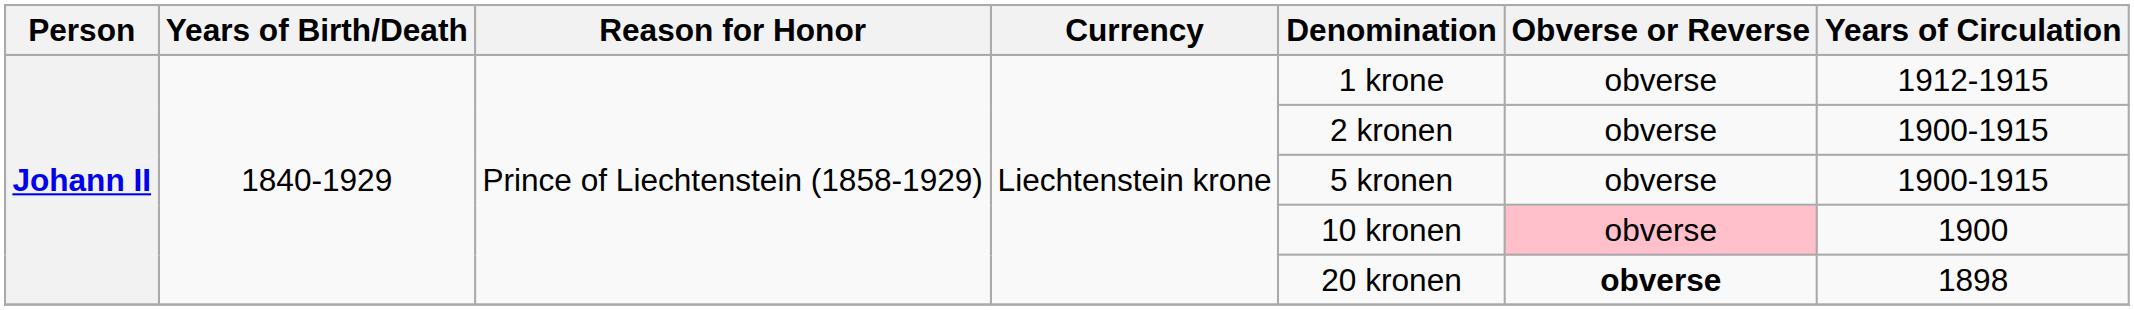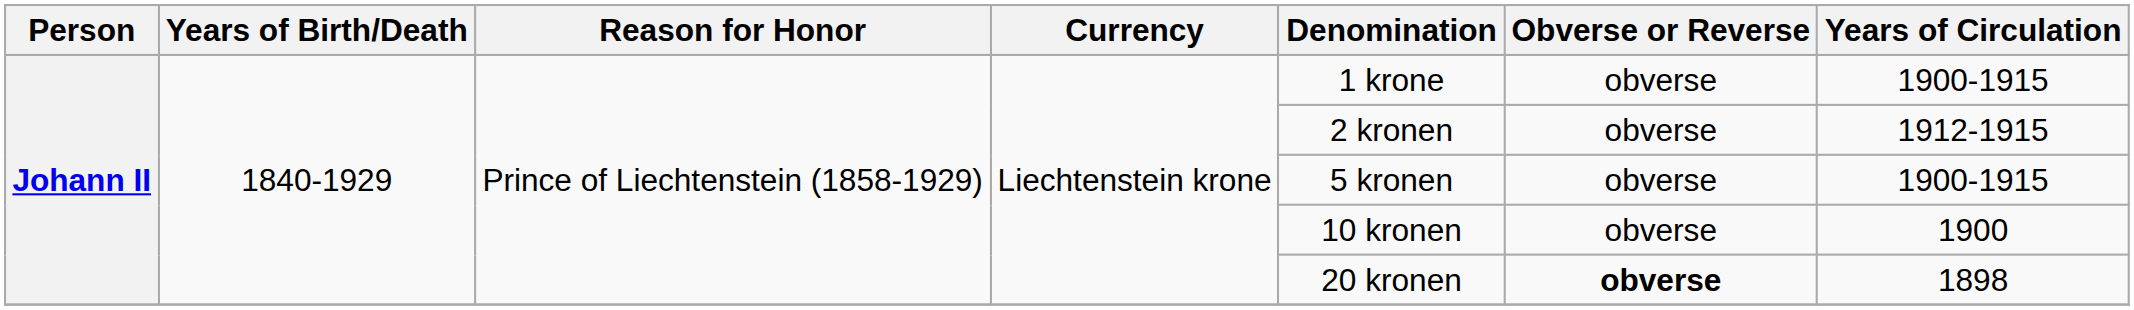(1973, 80) 1912-1915 -> (1973, 80) 1900-1915
(1973, 130) 1900-1915 -> (1973, 130) 1912-1915
(1661, 230) pink background -> (1661, 230) no background
